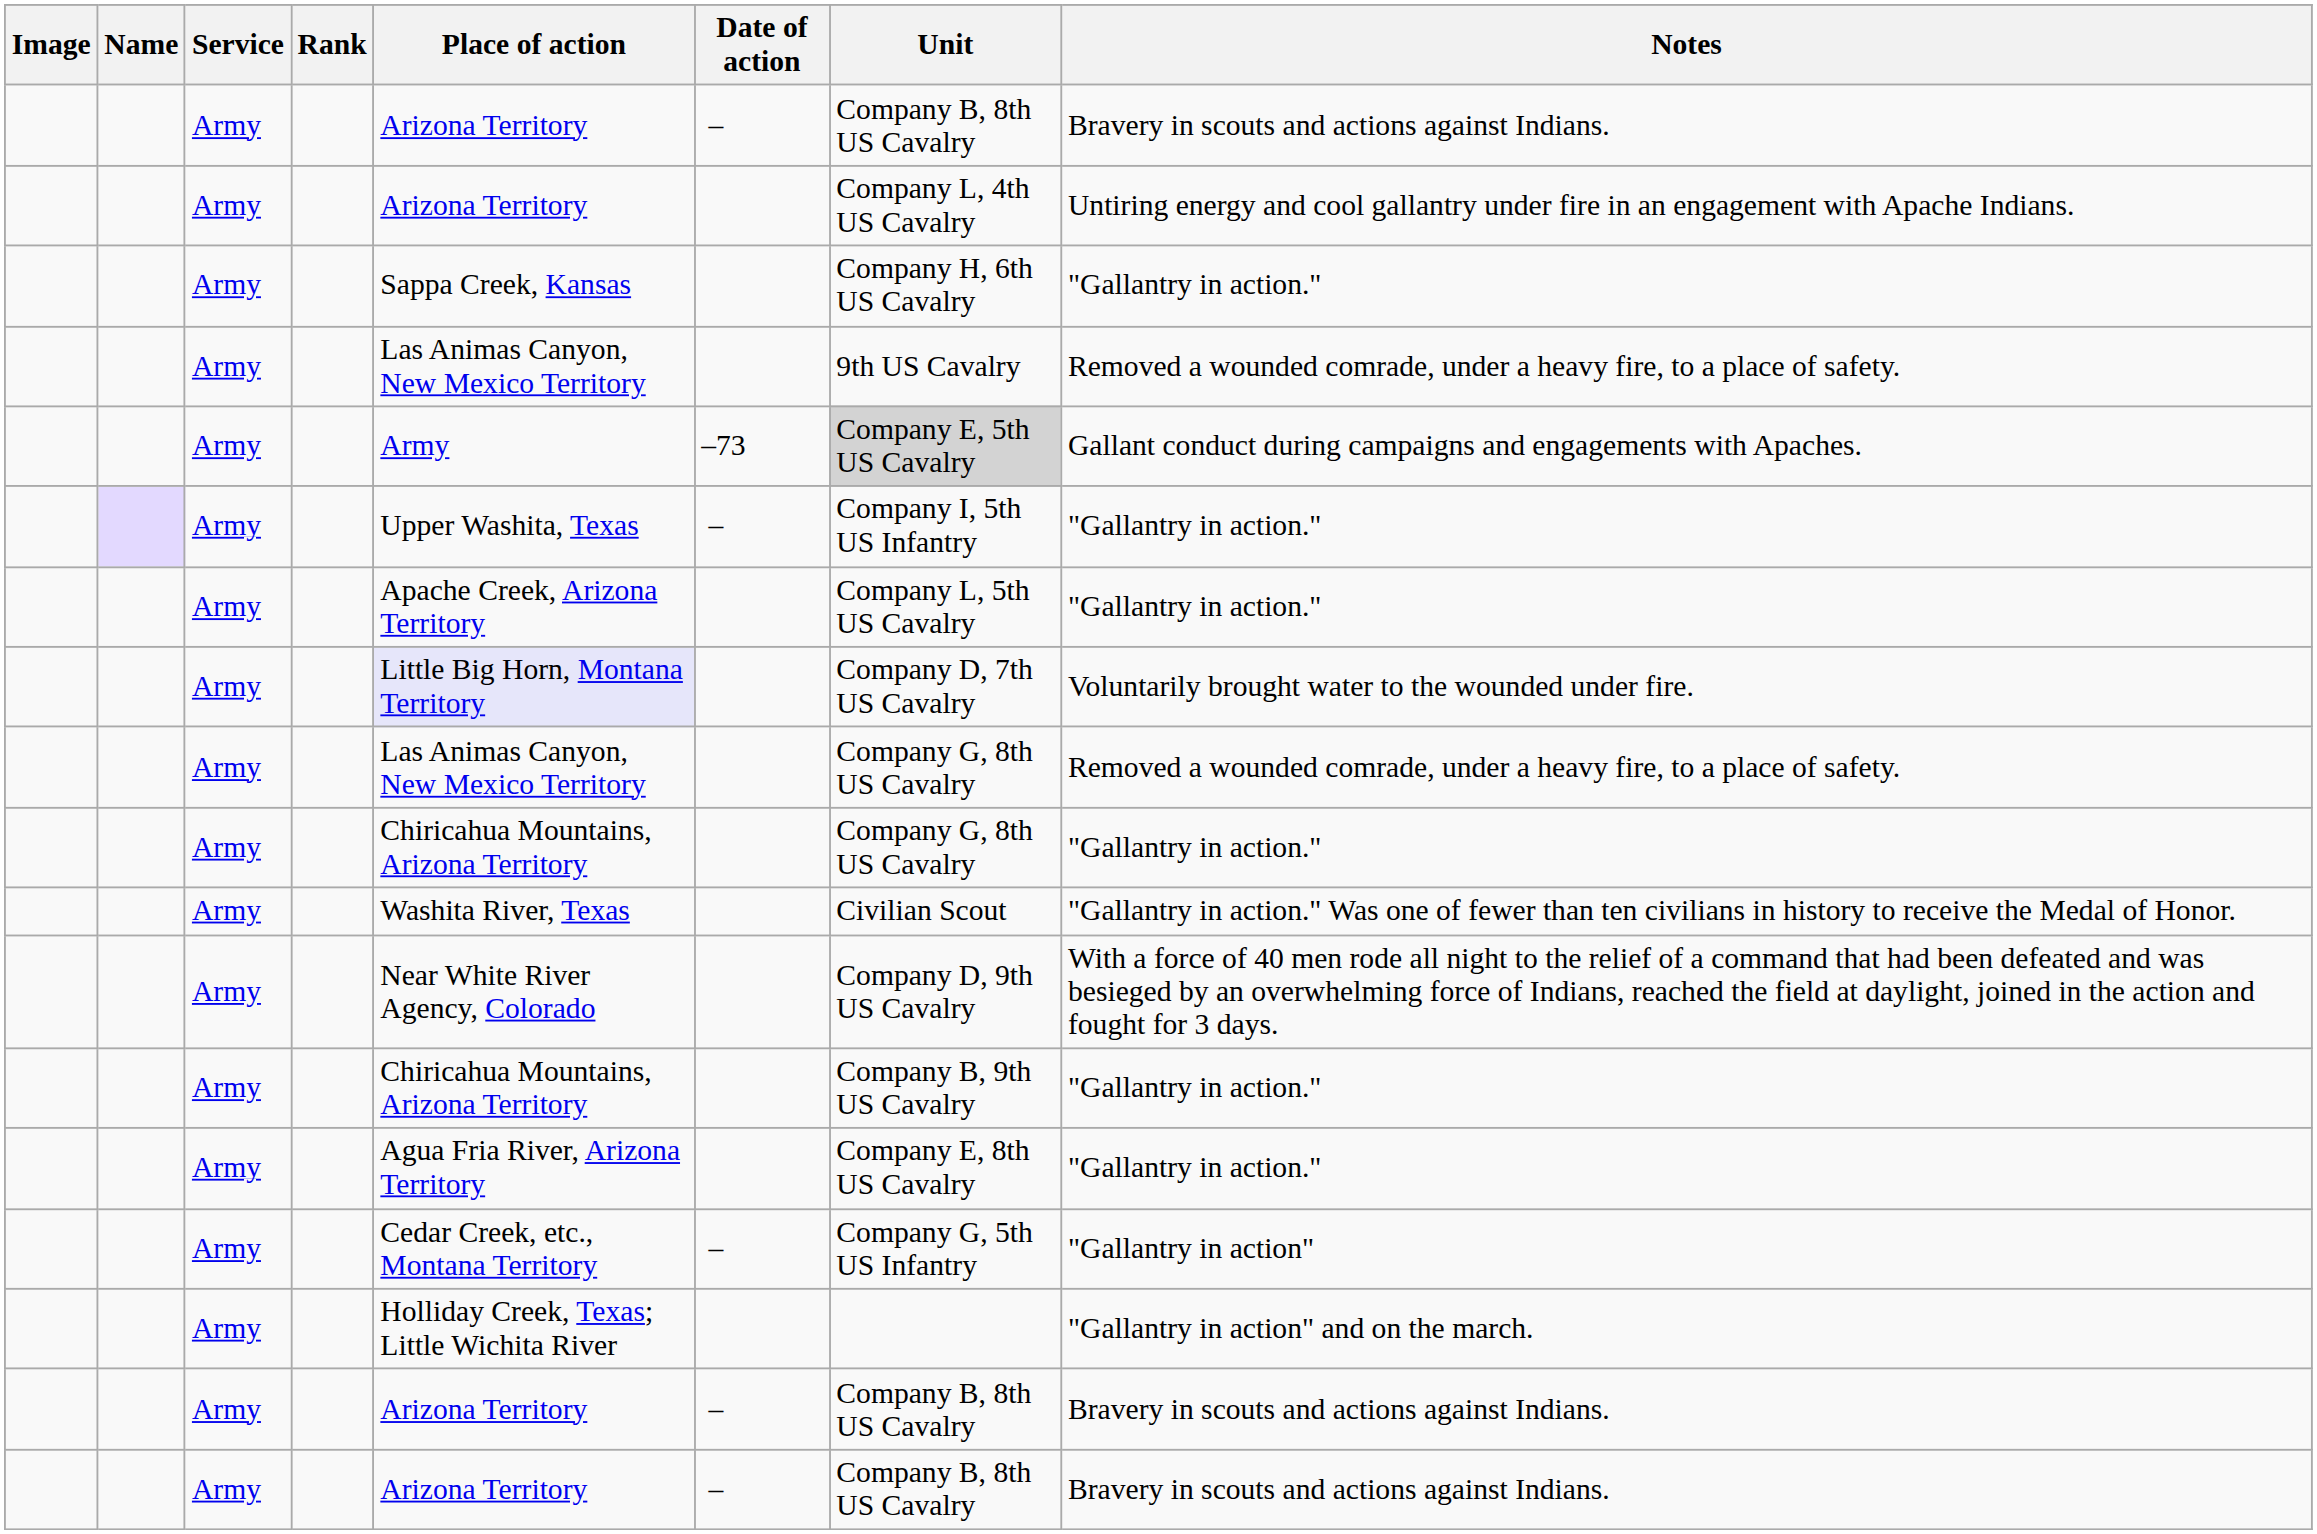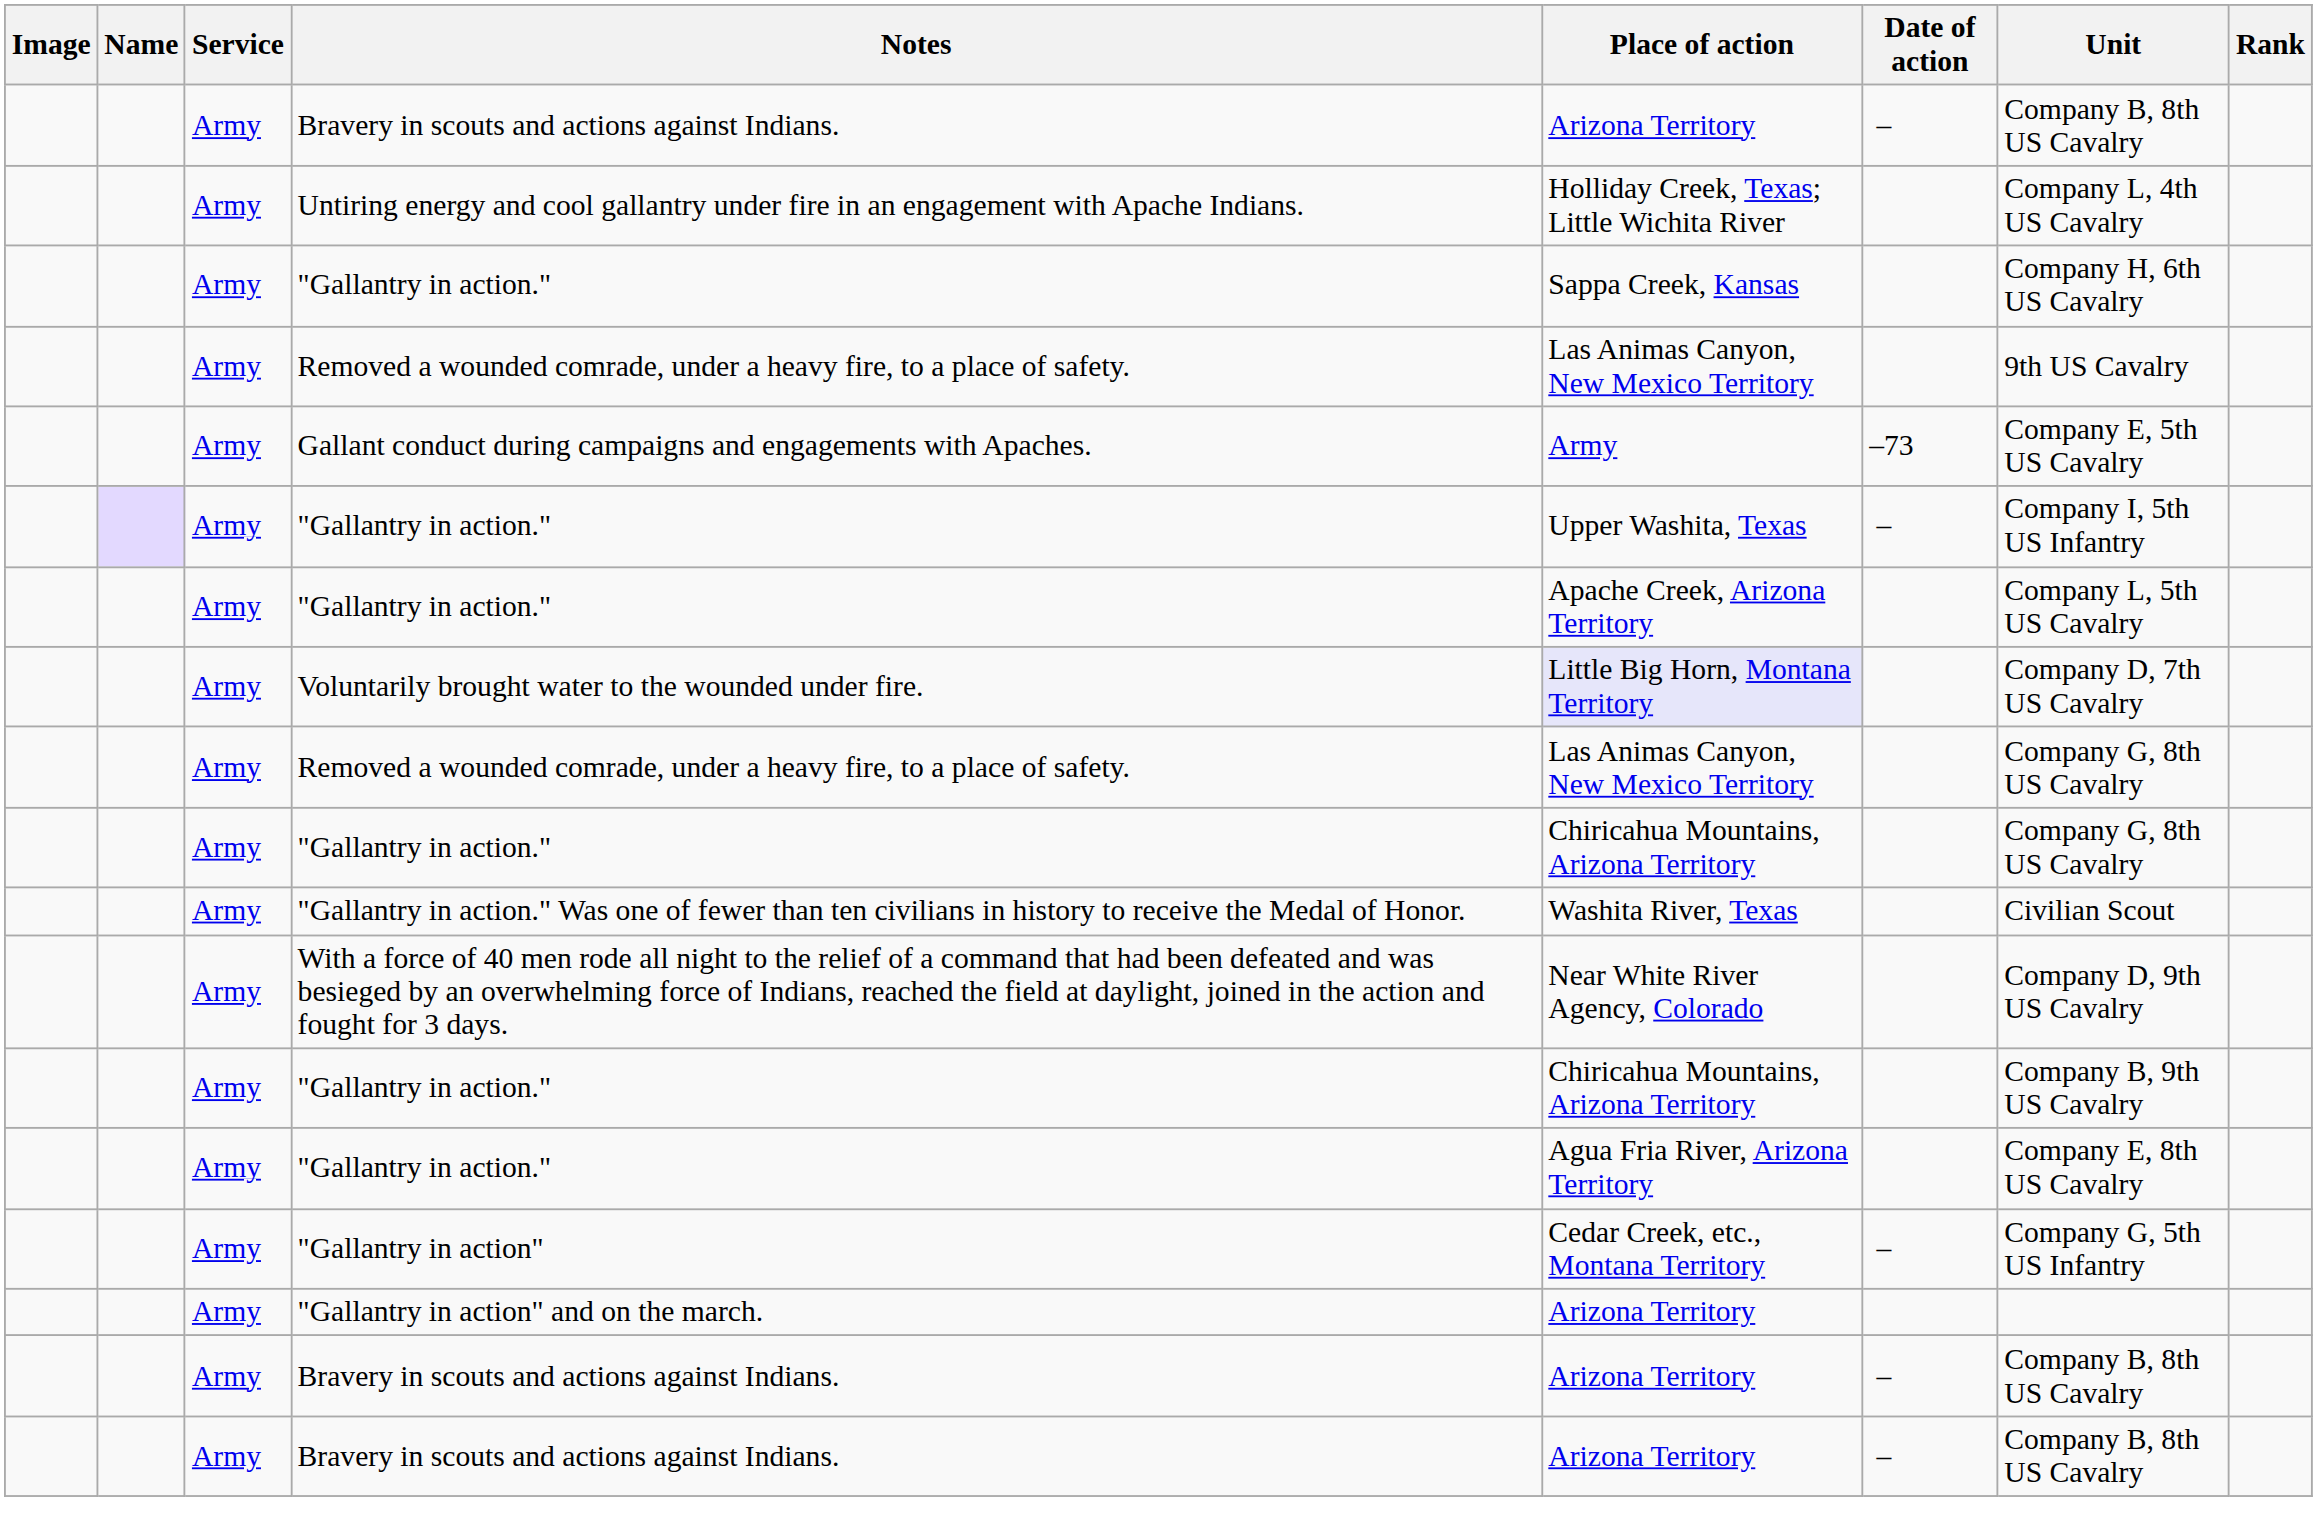columns swapped: (332, 44) <-> (1686, 44)
(484, 205) Arizona Territory -> (1685, 205) Holliday Creek, Texas; Little Wichita River
(933, 445) lightgrey background -> (2101, 445) no background
(517, 1328) Holliday Creek, Texas; Little Wichita River -> (1652, 1311) Arizona Territory
